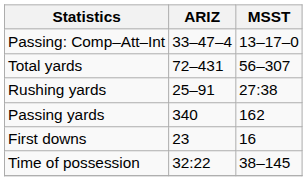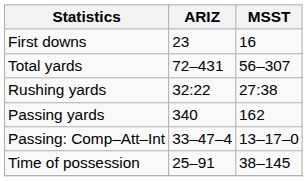rows swapped: (47, 138) <-> (87, 41)
(194, 90) 25–91 -> (191, 90) 32:22
(191, 163) 32:22 -> (194, 163) 25–91
